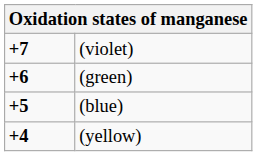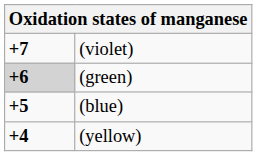(19, 77) no background -> (19, 77) lightgrey background
